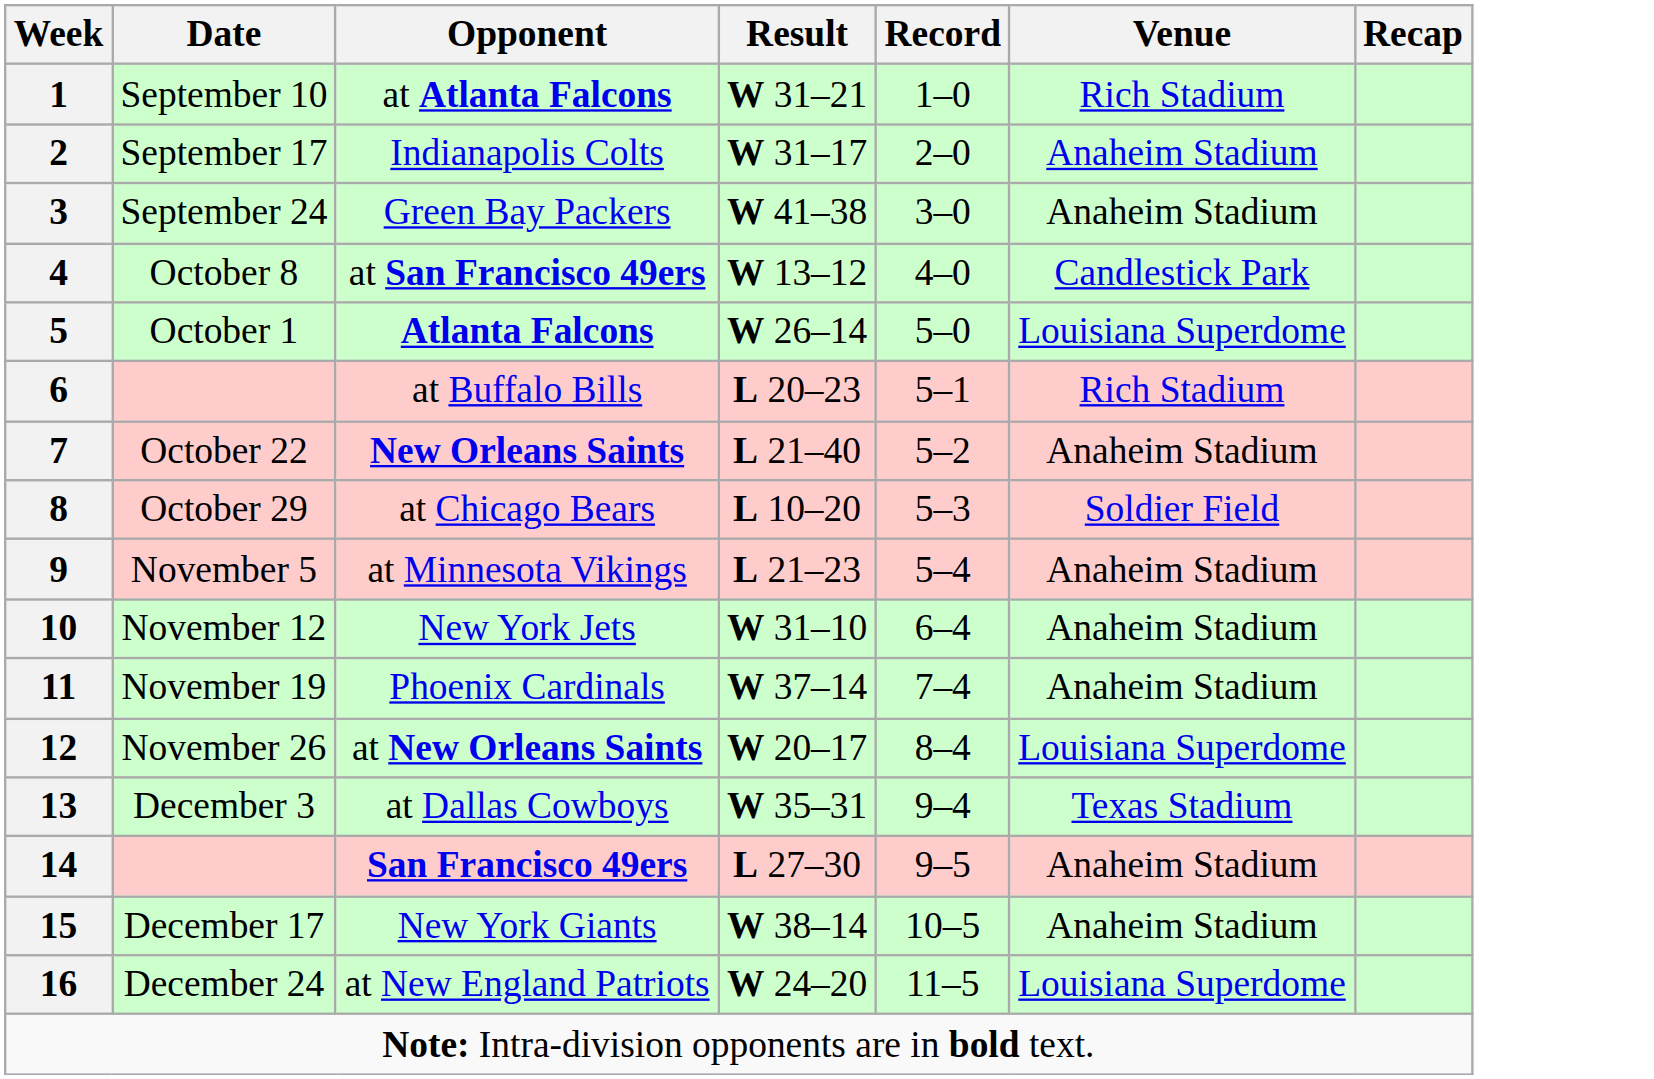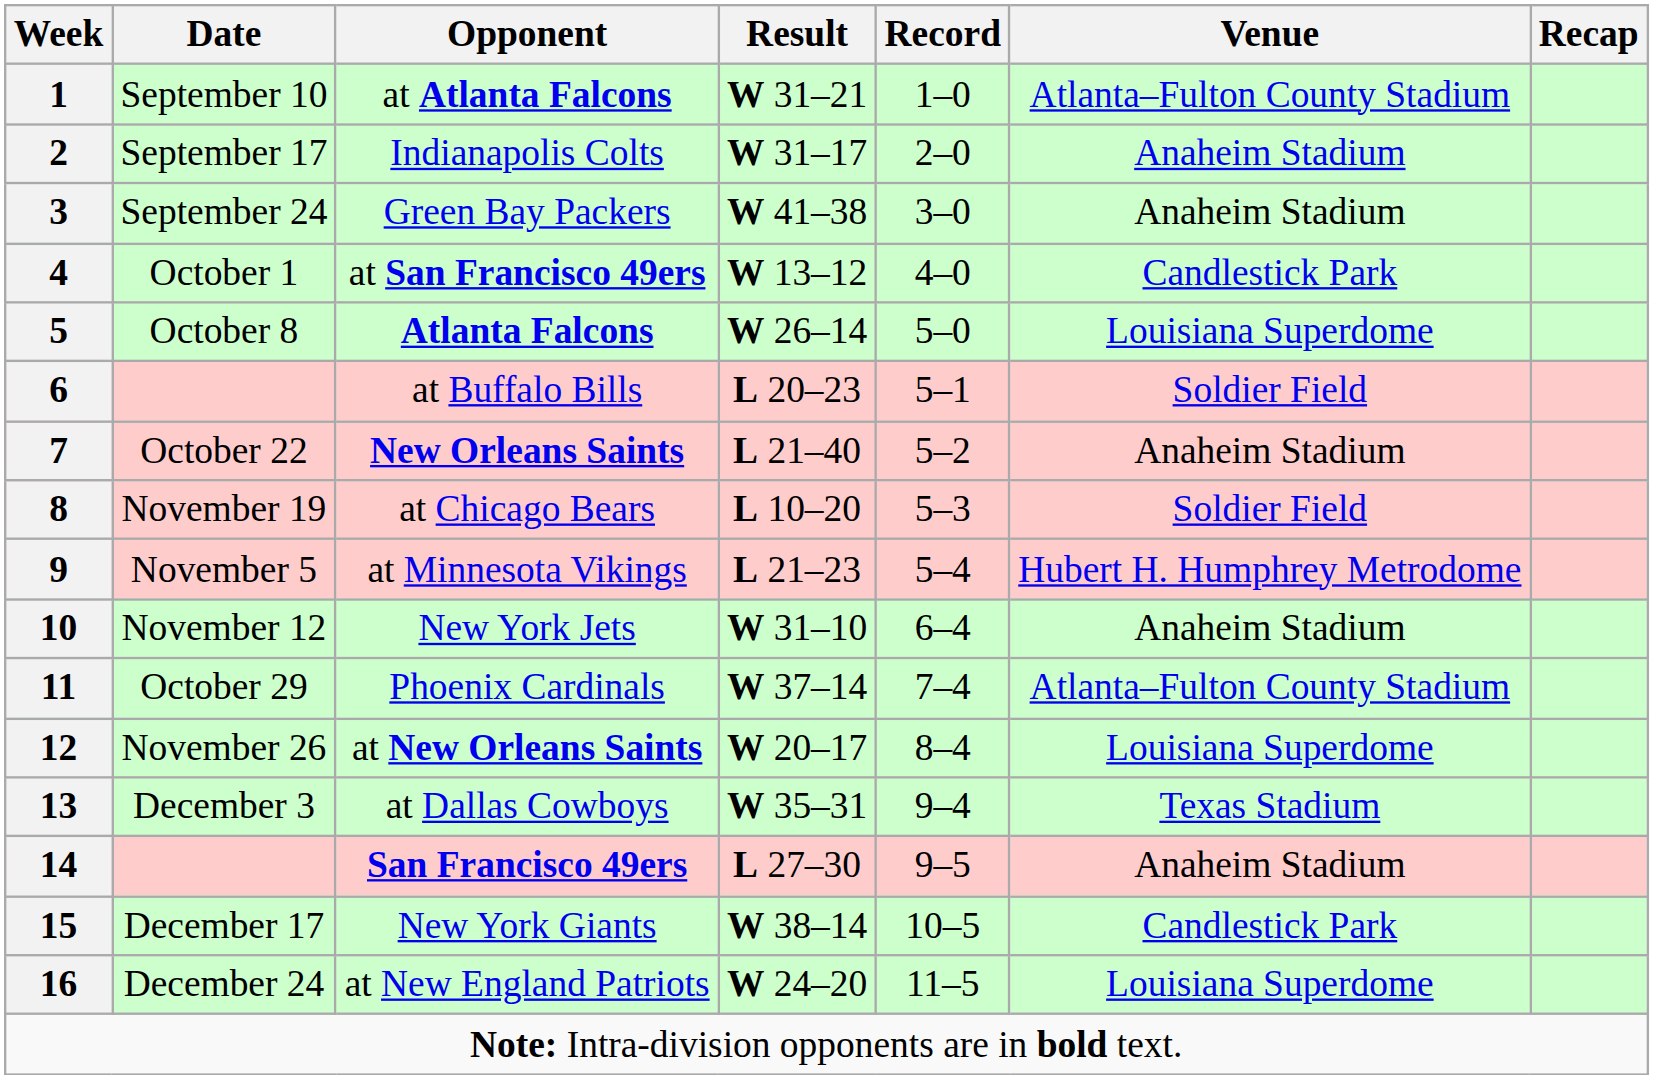(1182, 93) Rich Stadium -> (1270, 93) Atlanta–Fulton County Stadium
(224, 271) October 8 -> (224, 271) October 1
(224, 331) October 1 -> (224, 331) October 8
(1182, 390) Rich Stadium -> (1270, 390) Soldier Field
(224, 509) October 29 -> (224, 509) November 19
(1182, 568) Anaheim Stadium -> (1270, 568) Hubert H. Humphrey Metrodome
(224, 687) November 19 -> (224, 687) October 29
(1182, 687) Anaheim Stadium -> (1270, 687) Atlanta–Fulton County Stadium
(1182, 924) Anaheim Stadium -> (1270, 924) Candlestick Park
